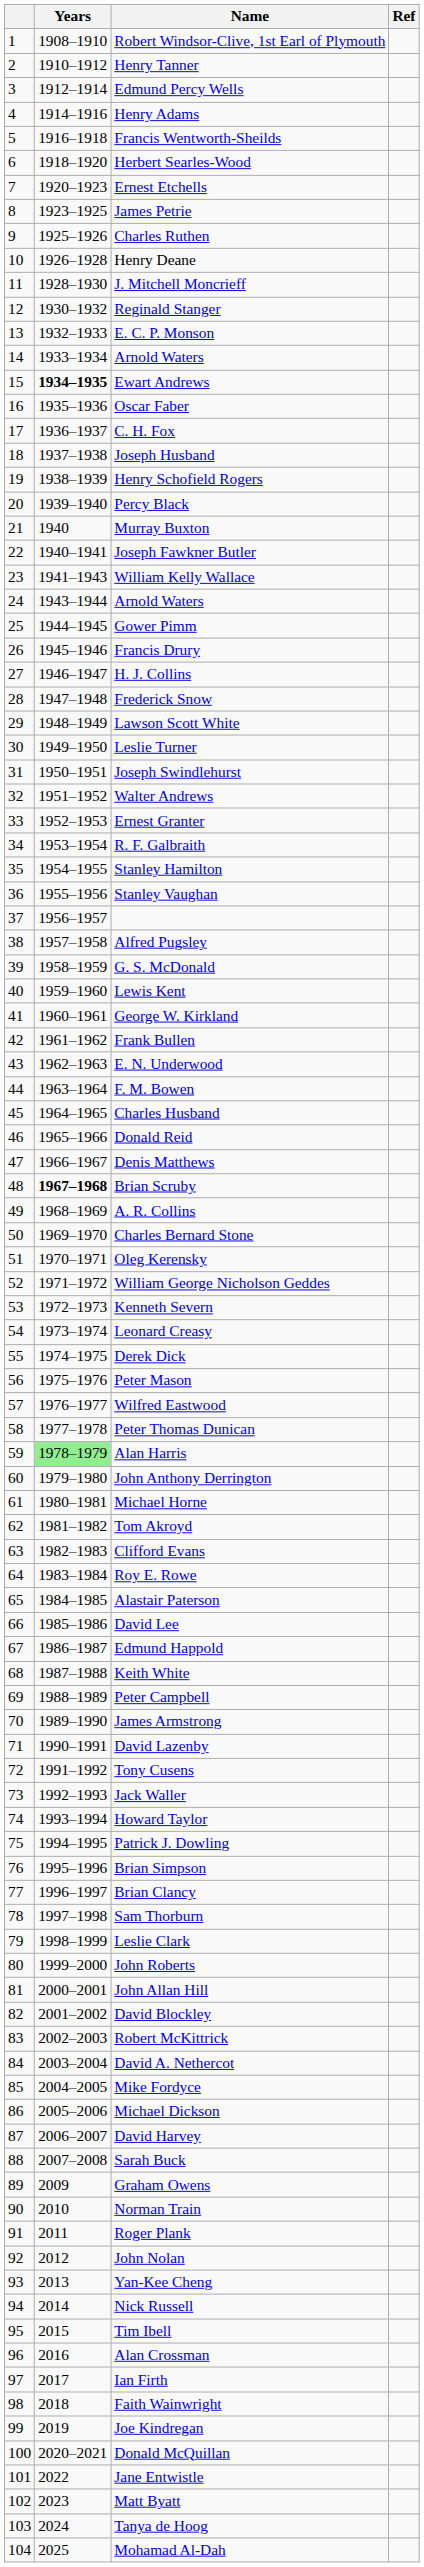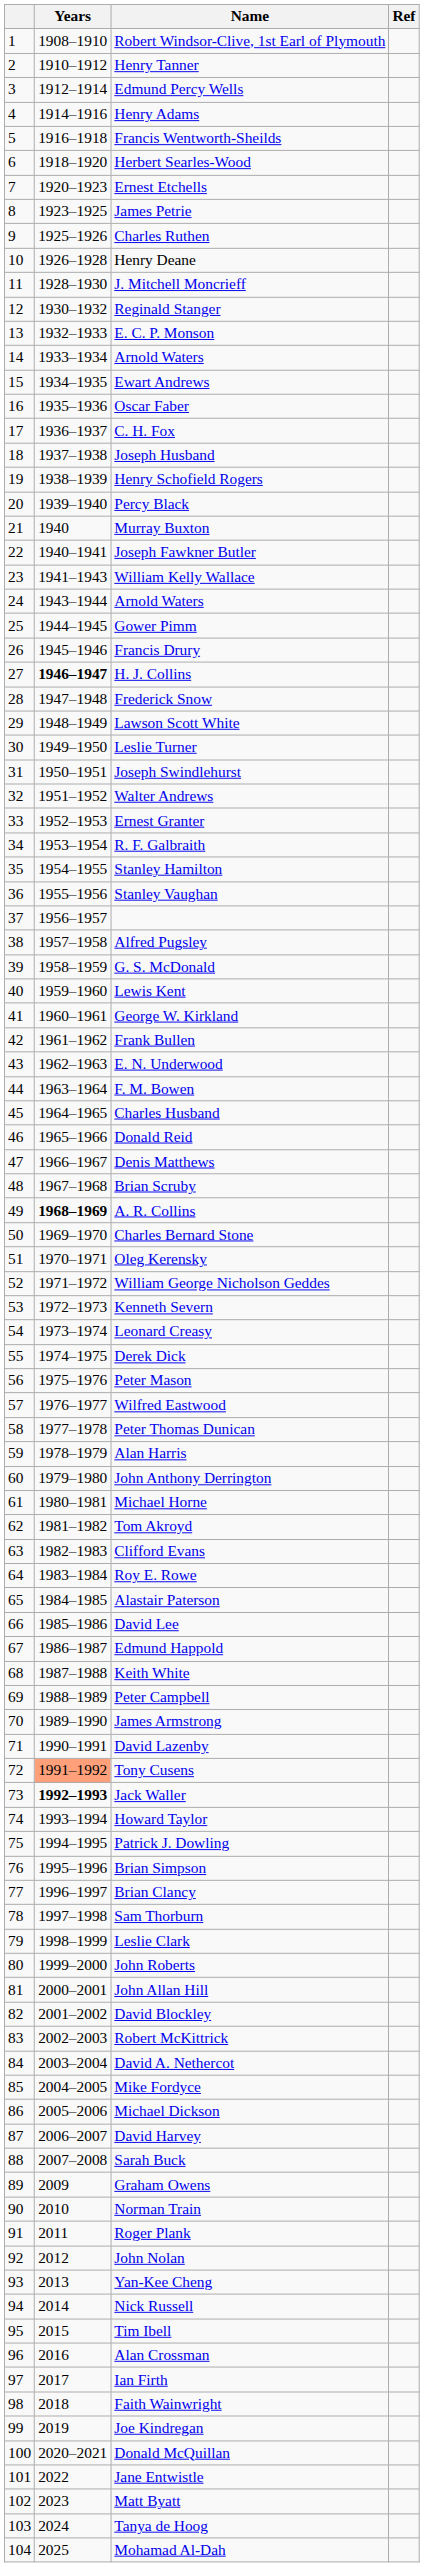(73, 382) bold -> (73, 382) normal
(73, 674) normal -> (73, 674) bold
(73, 1185) bold -> (73, 1185) normal
(73, 1210) normal -> (73, 1210) bold
(73, 1453) lightgreen background -> (73, 1453) no background
(73, 1770) no background -> (73, 1770) lightsalmon background
(73, 1794) normal -> (73, 1794) bold
